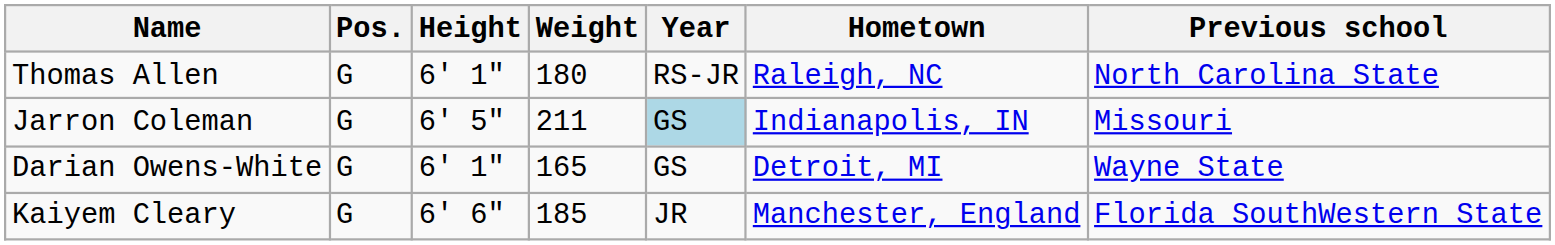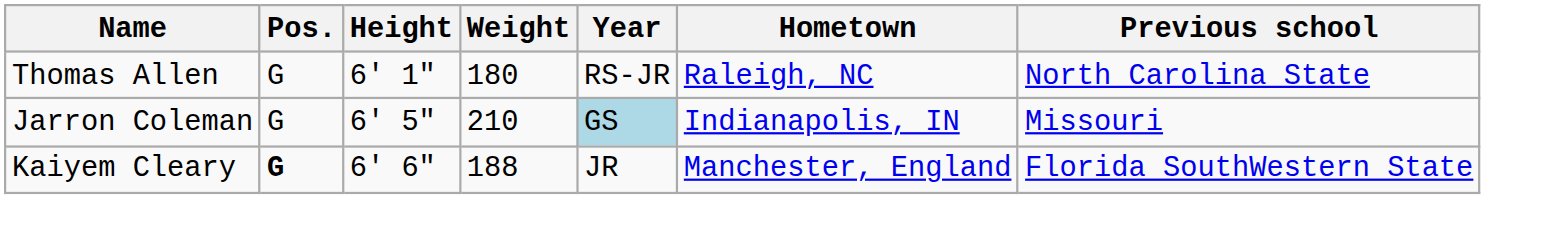(562, 122) 211 -> (493, 122) 210
- row: (167, 169)
(345, 216) normal -> (276, 169) bold
(562, 216) 185 -> (493, 169) 188
